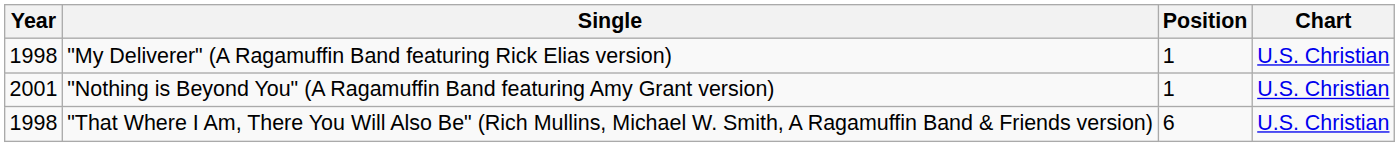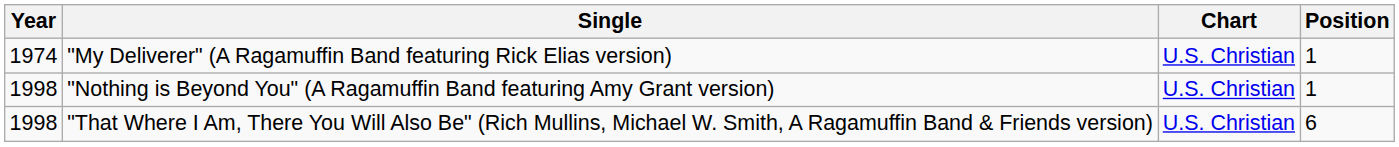columns swapped: (1323, 21) <-> (1205, 21)
(33, 55) 1998 -> (33, 55) 1974
(33, 89) 2001 -> (33, 89) 1998
